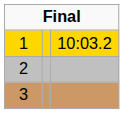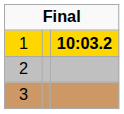(85, 43) normal -> (85, 43) bold
